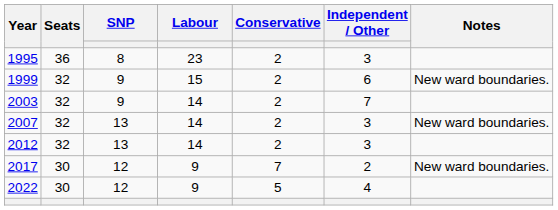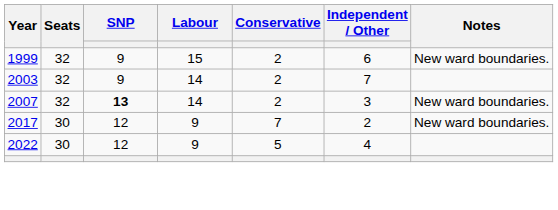- row: (23, 58)
(121, 123) normal -> (121, 101) bold
- row: (23, 144)
